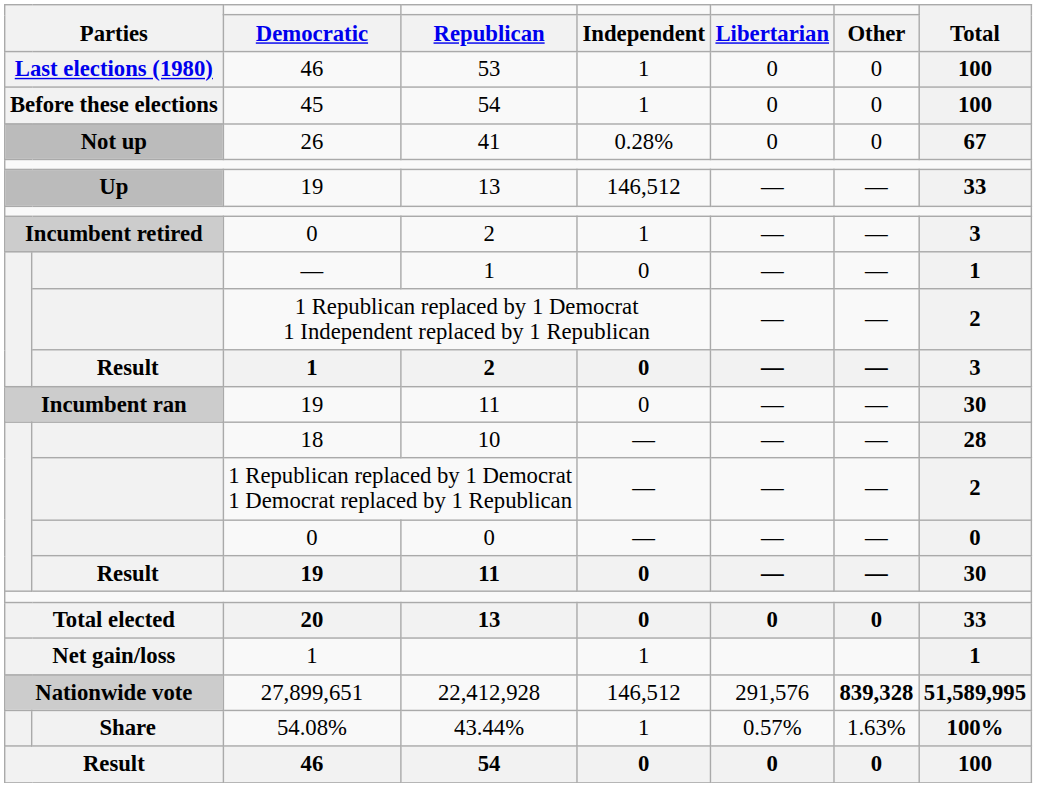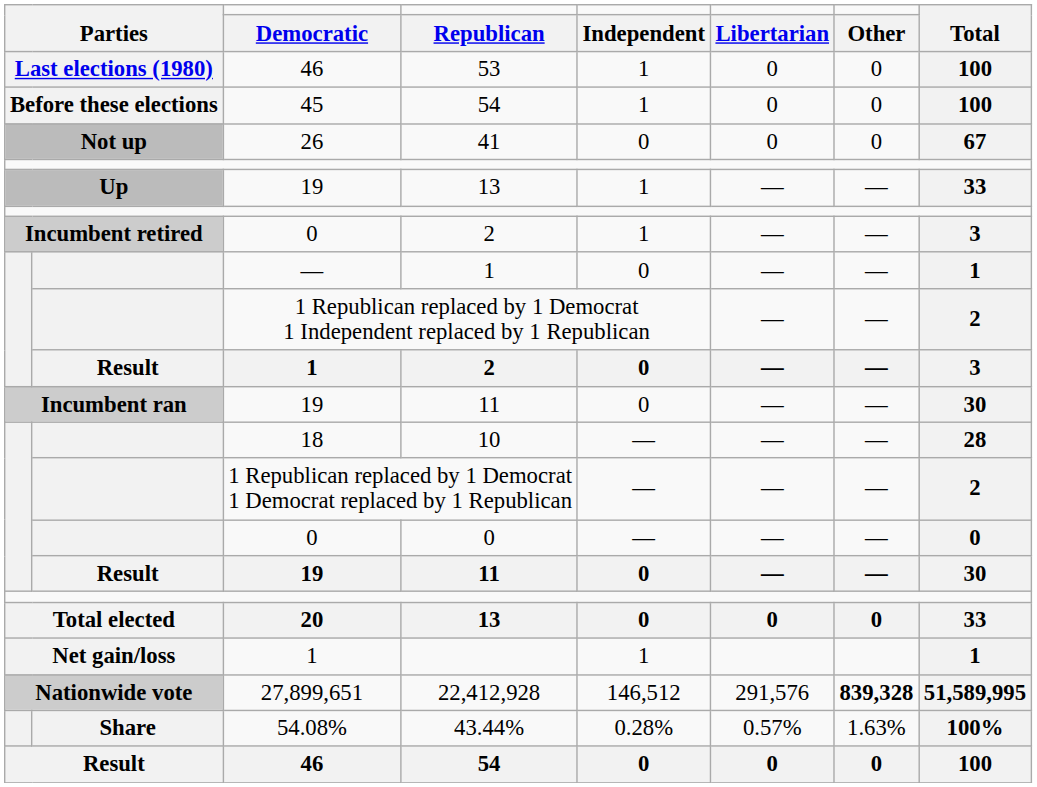(644, 141) 0.28% -> (644, 141) 0
(644, 187) 146,512 -> (644, 187) 1
(644, 728) 1 -> (644, 728) 0.28%
